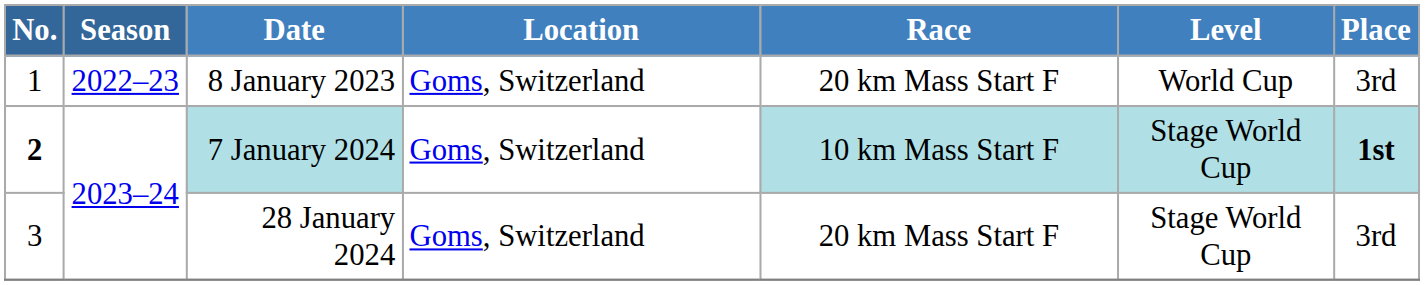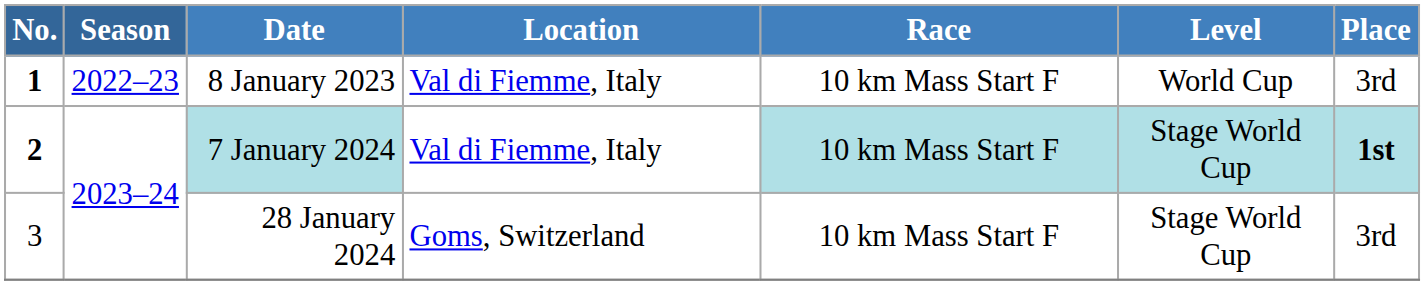(35, 80) normal -> (35, 80) bold
(527, 80) Goms, Switzerland -> (536, 80) Val di Fiemme, Italy
(939, 80) 20 km Mass Start F -> (939, 80) 10 km Mass Start F
(527, 149) Goms, Switzerland -> (536, 149) Val di Fiemme, Italy
(939, 236) 20 km Mass Start F -> (939, 236) 10 km Mass Start F
